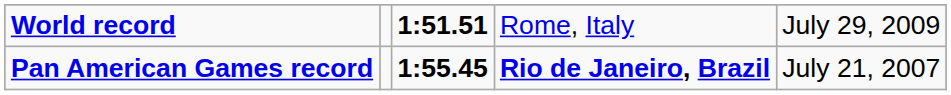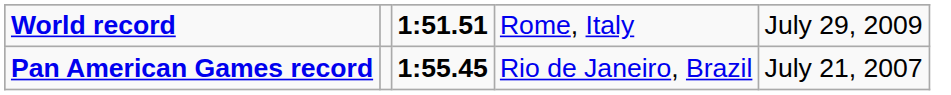(635, 67) bold -> (626, 67) normal
